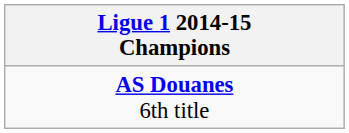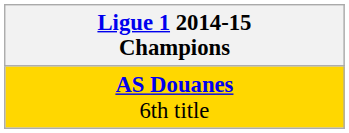(174, 96) no background -> (174, 96) gold background
